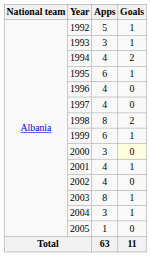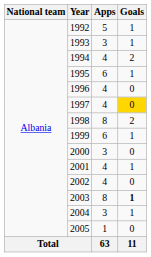(132, 105) no background -> (132, 105) gold background
(132, 151) lightyellow background -> (132, 151) no background
(132, 197) normal -> (132, 197) bold
